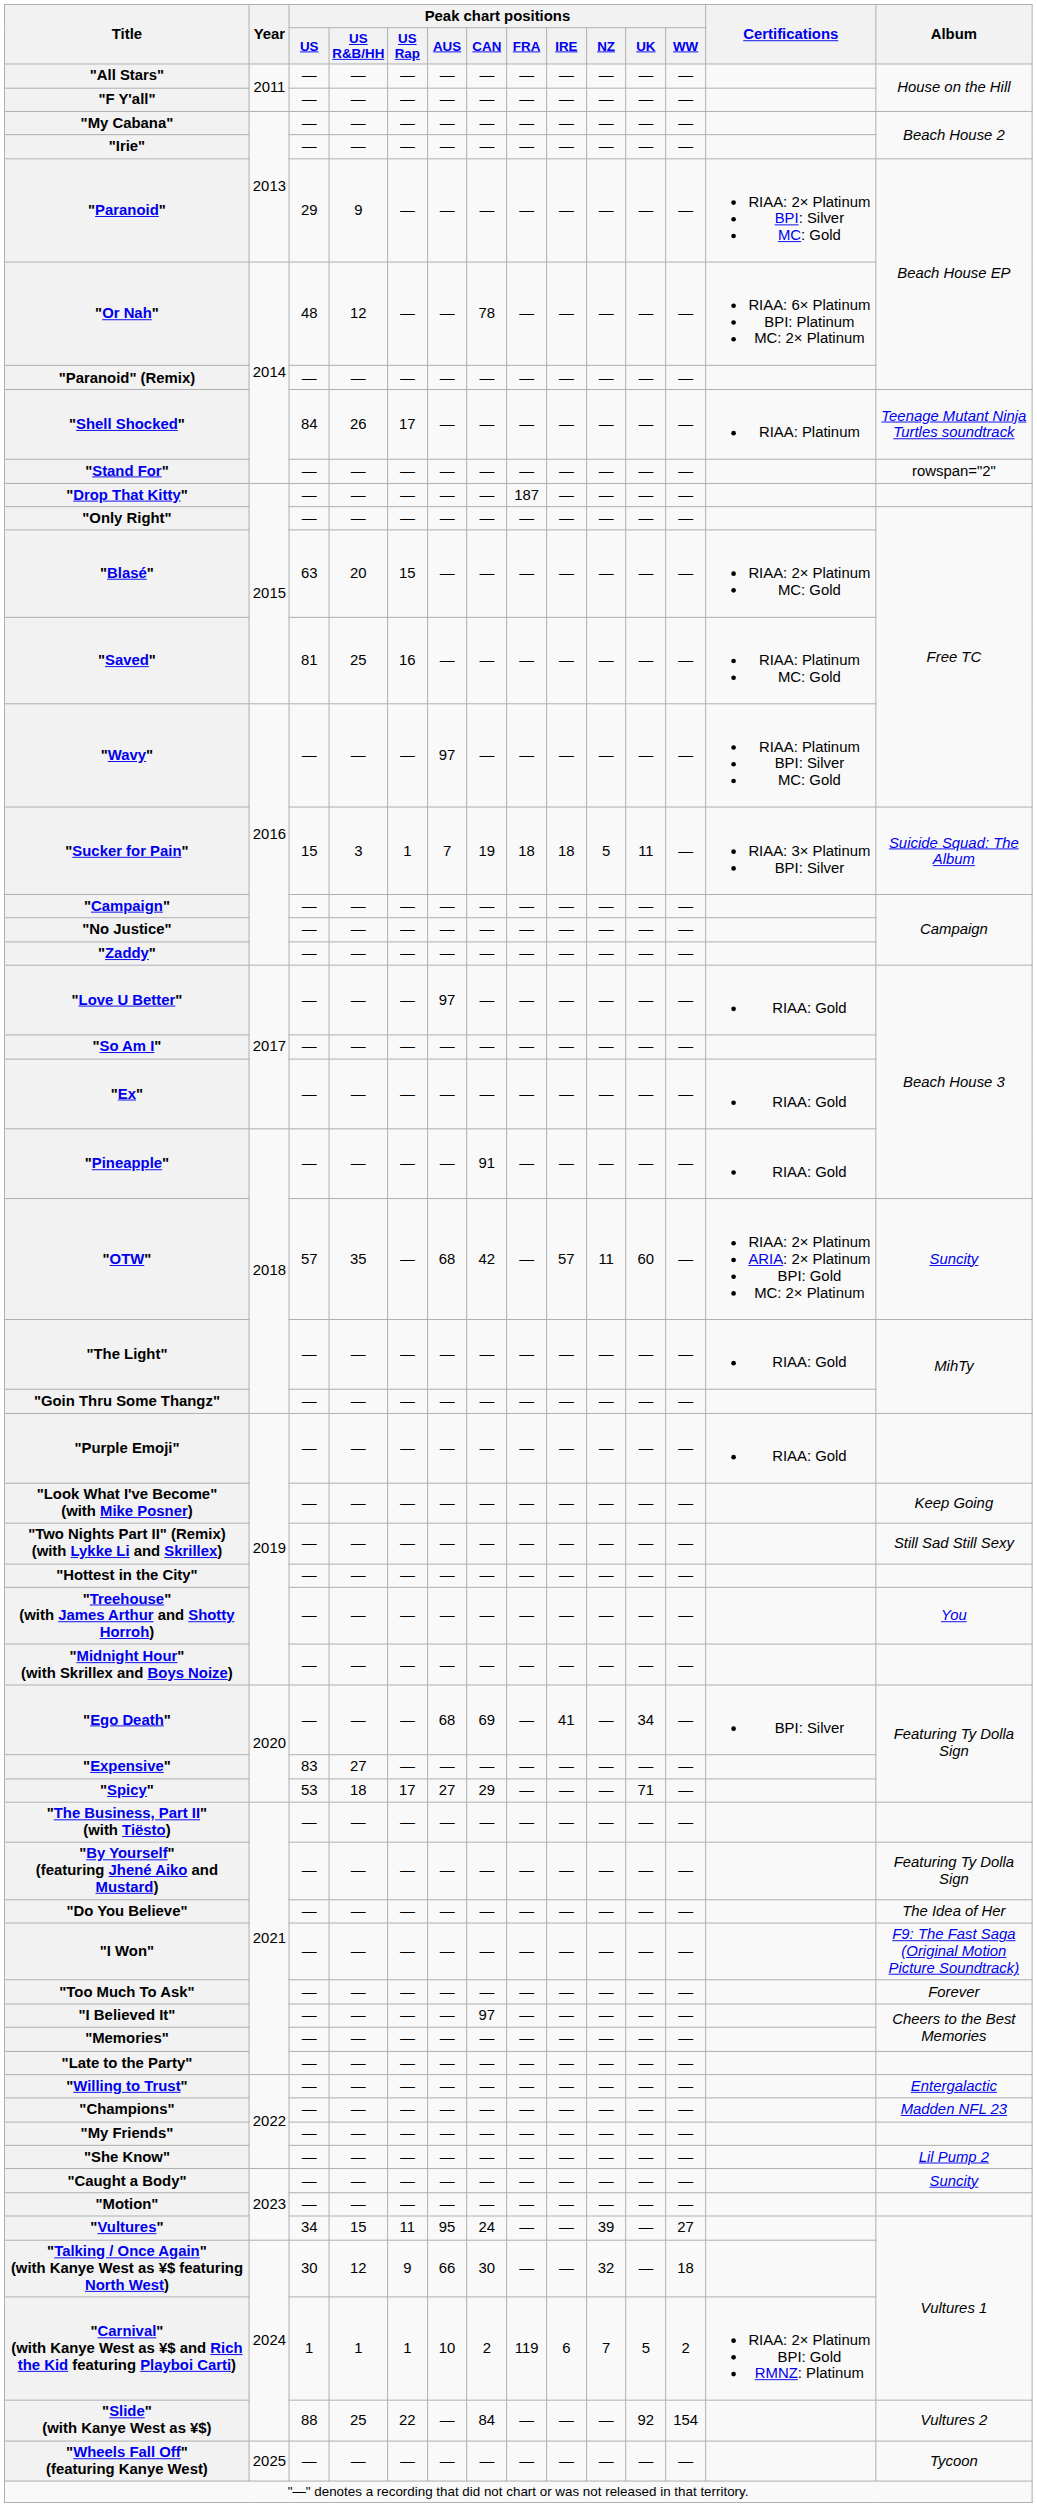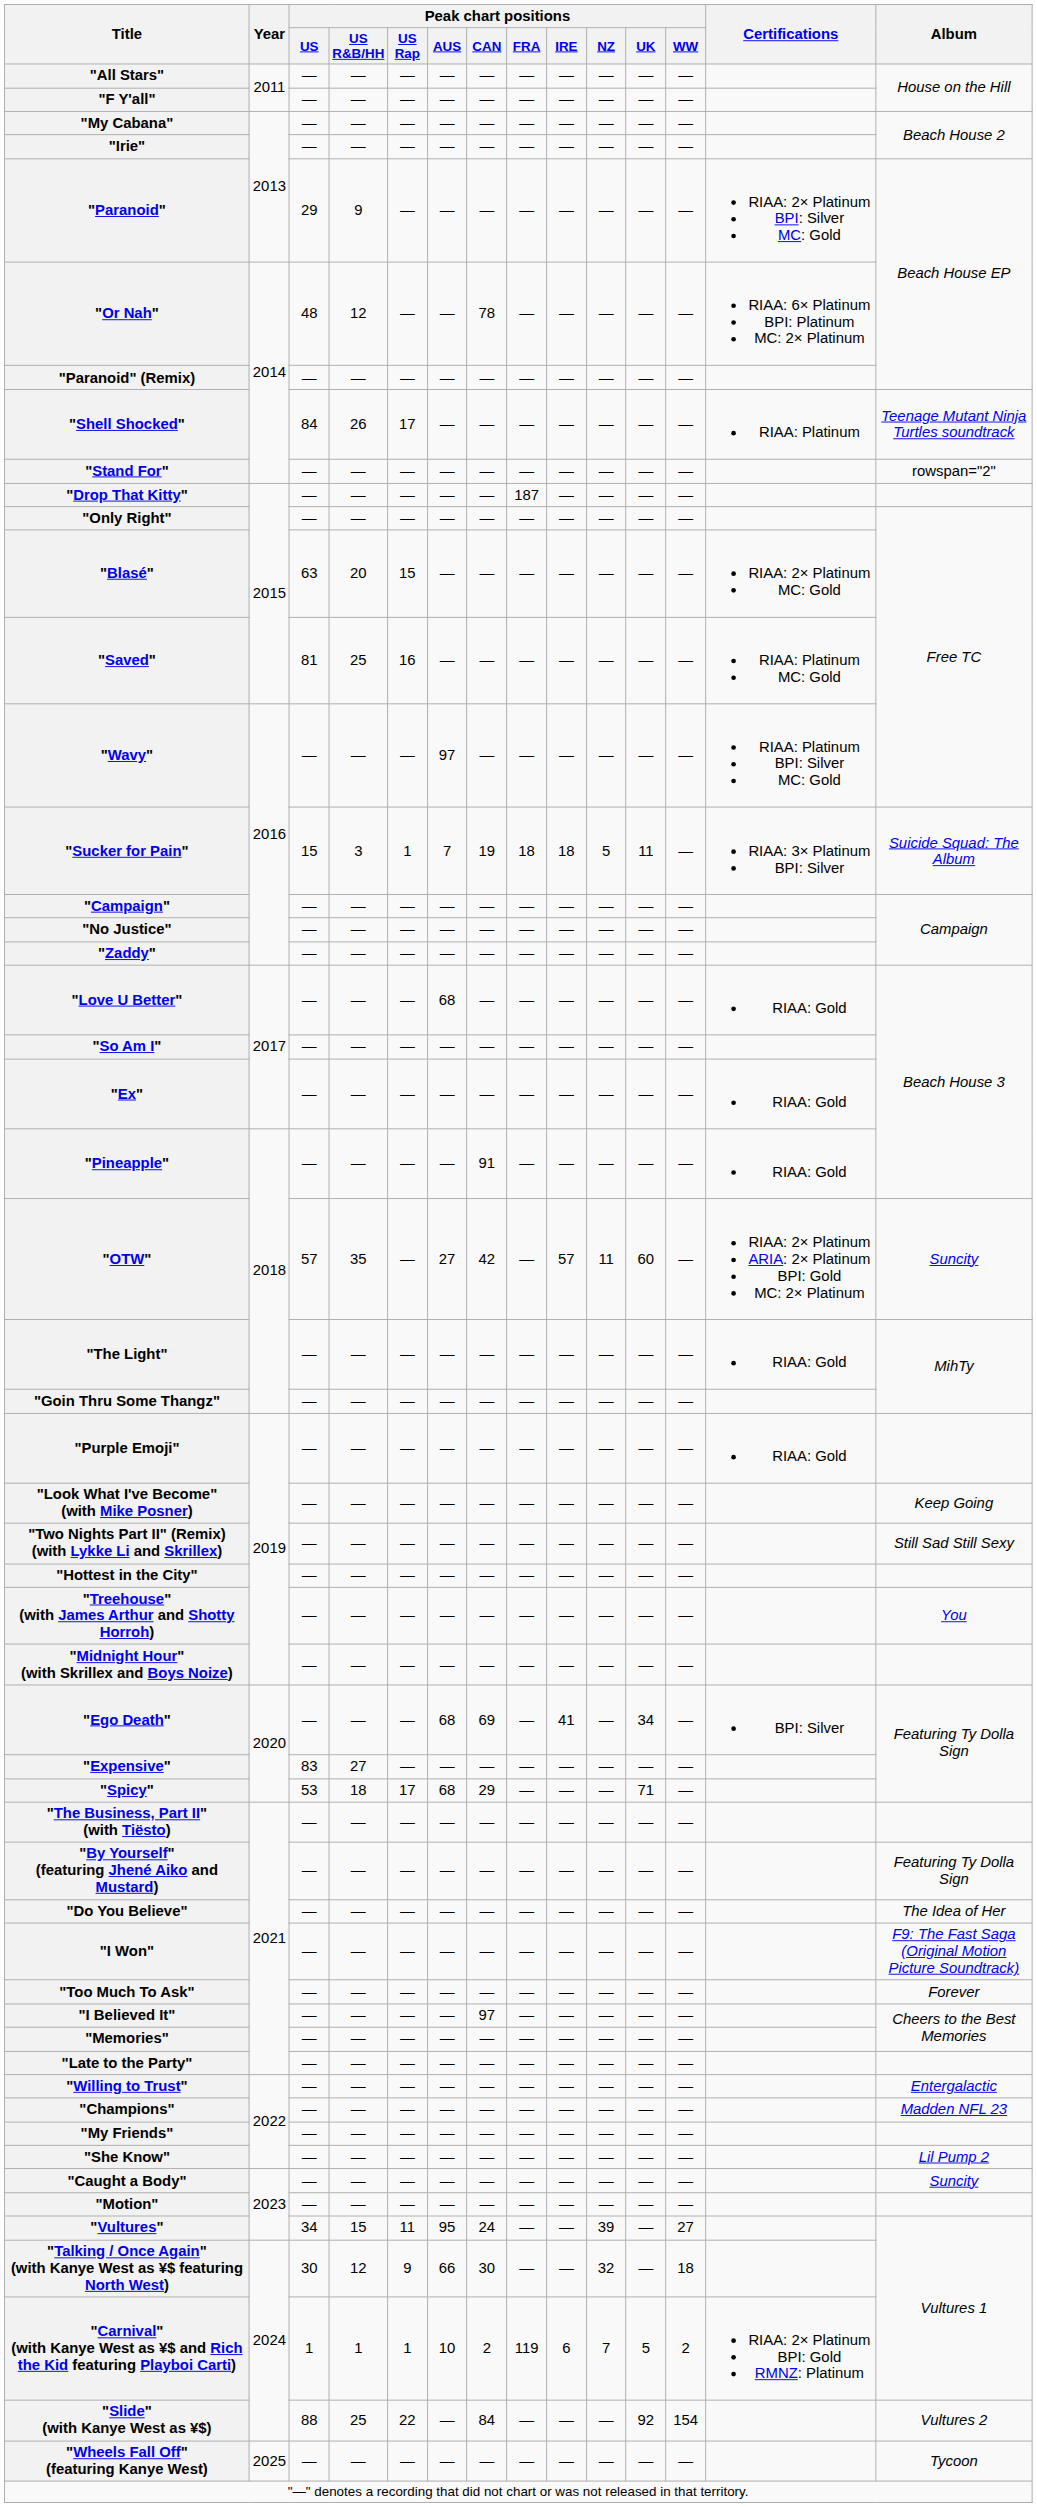(447, 1000) 97 -> (447, 1000) 68
(447, 1259) 68 -> (447, 1259) 27
(447, 1790) 27 -> (447, 1790) 68
